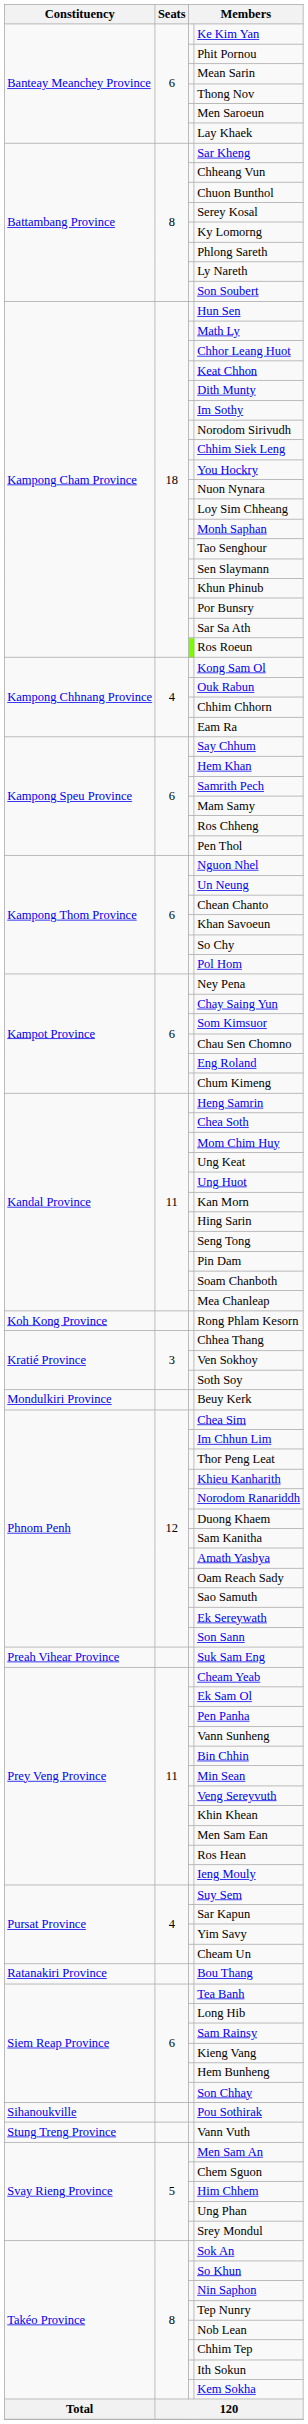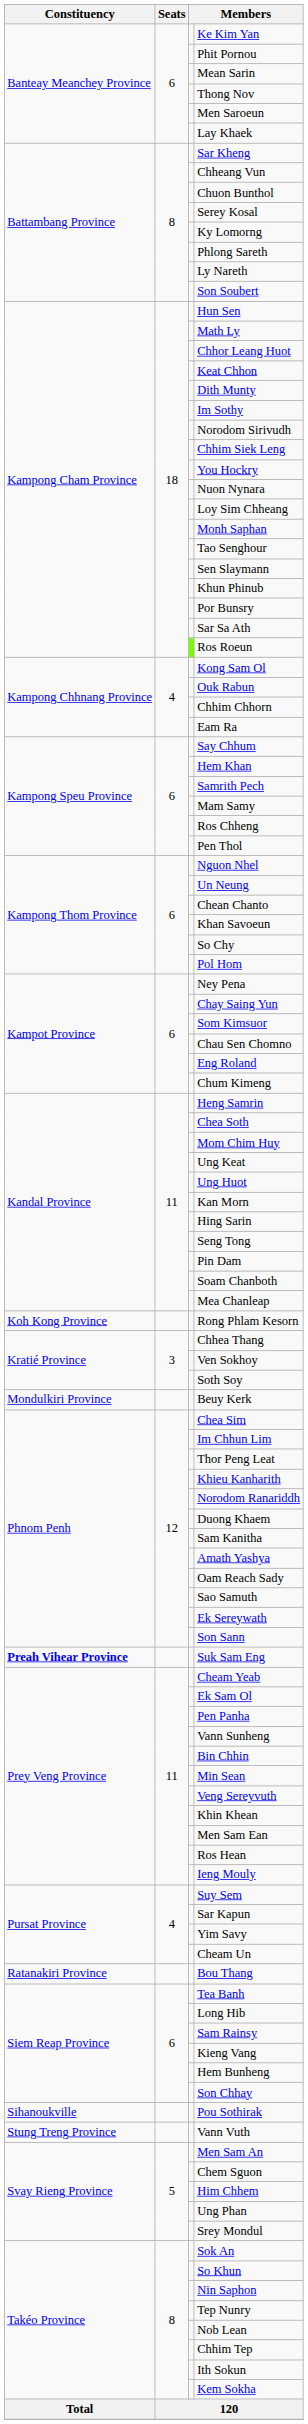(63, 1657) normal -> (68, 1657) bold
